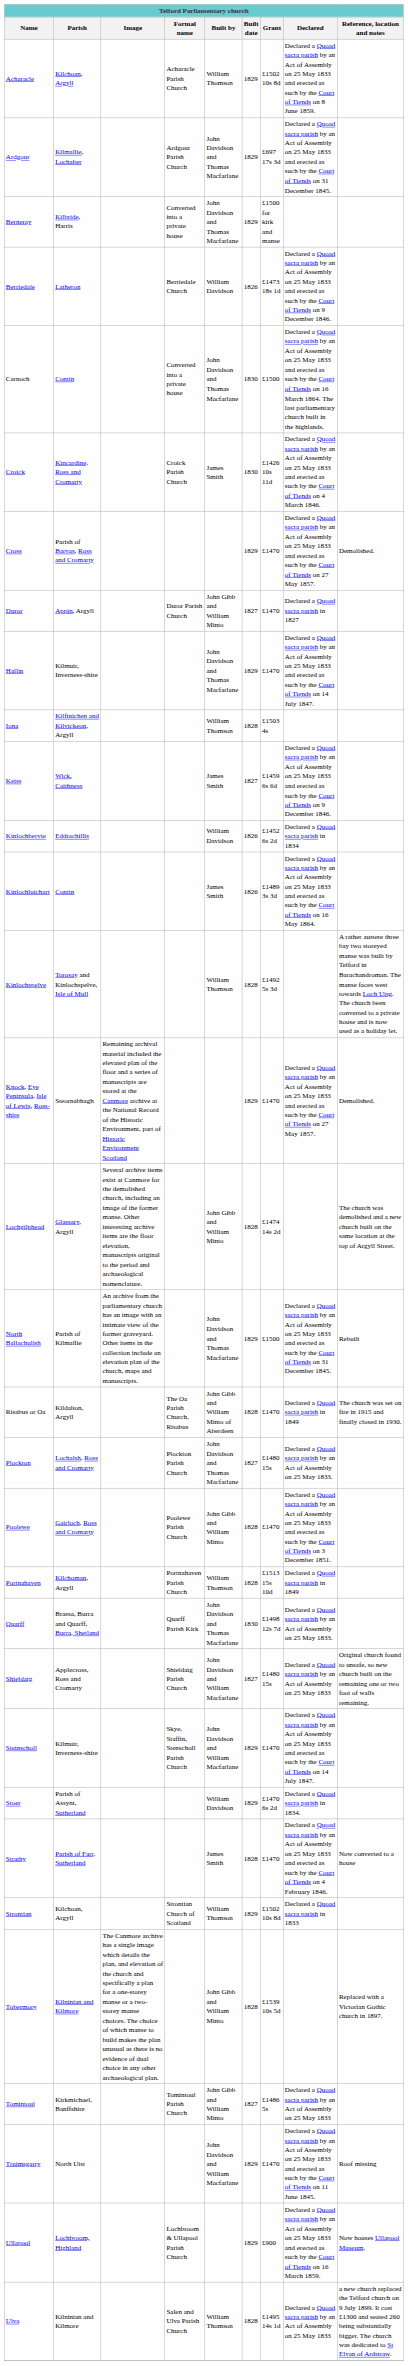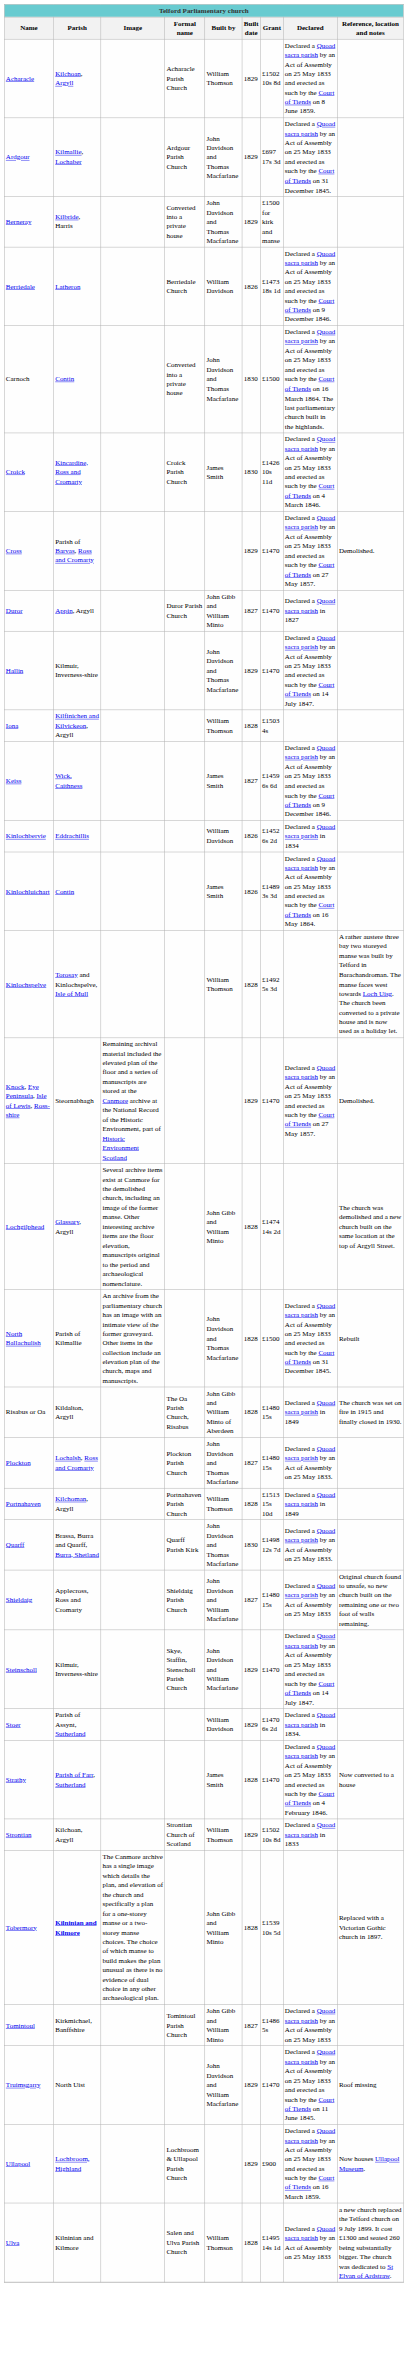(251, 1338) 1829 -> (251, 1338) 1828
(271, 1412) £1470 -> (271, 1412) £1480 15s
- row: (18, 1527)
(74, 2006) normal -> (76, 1927) bold
